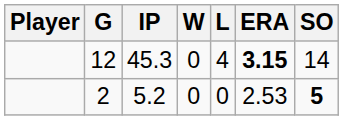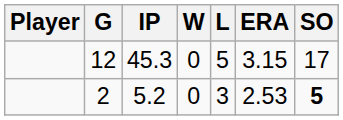(222, 59) 4 -> (222, 59) 5
(265, 59) bold -> (265, 59) normal
(317, 59) 14 -> (317, 59) 17
(222, 96) 0 -> (222, 96) 3
